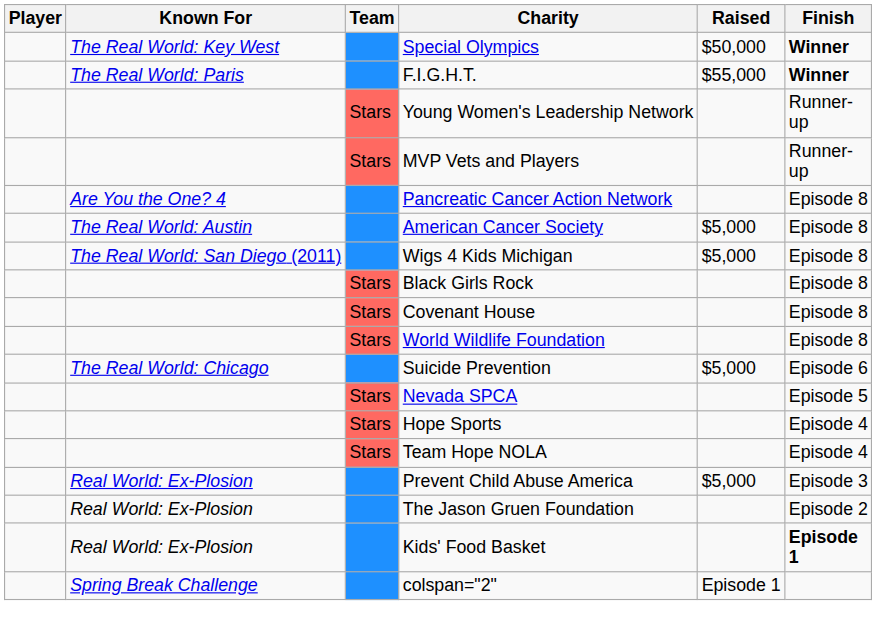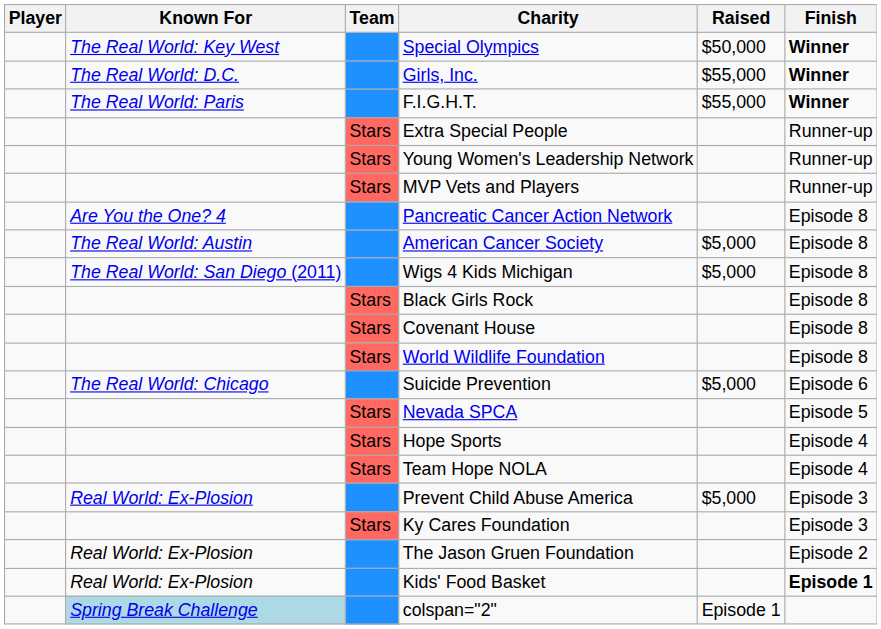+ row: (440, 74)
+ row: (485, 131)
+ row: (486, 525)
(164, 585) no background -> (164, 610) lightblue background
